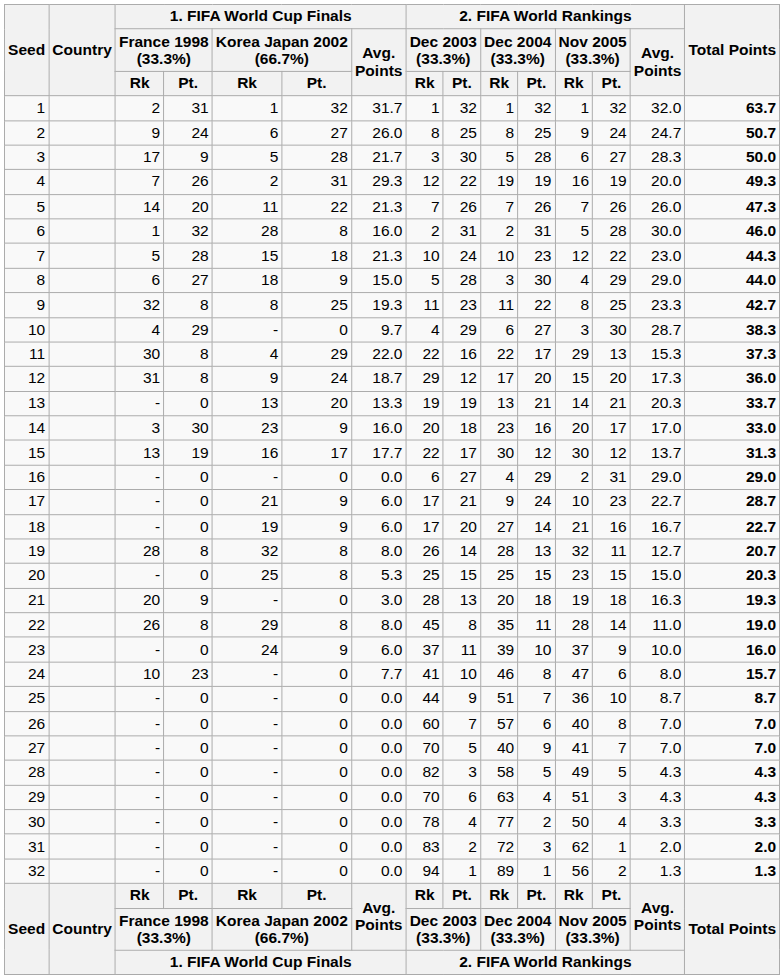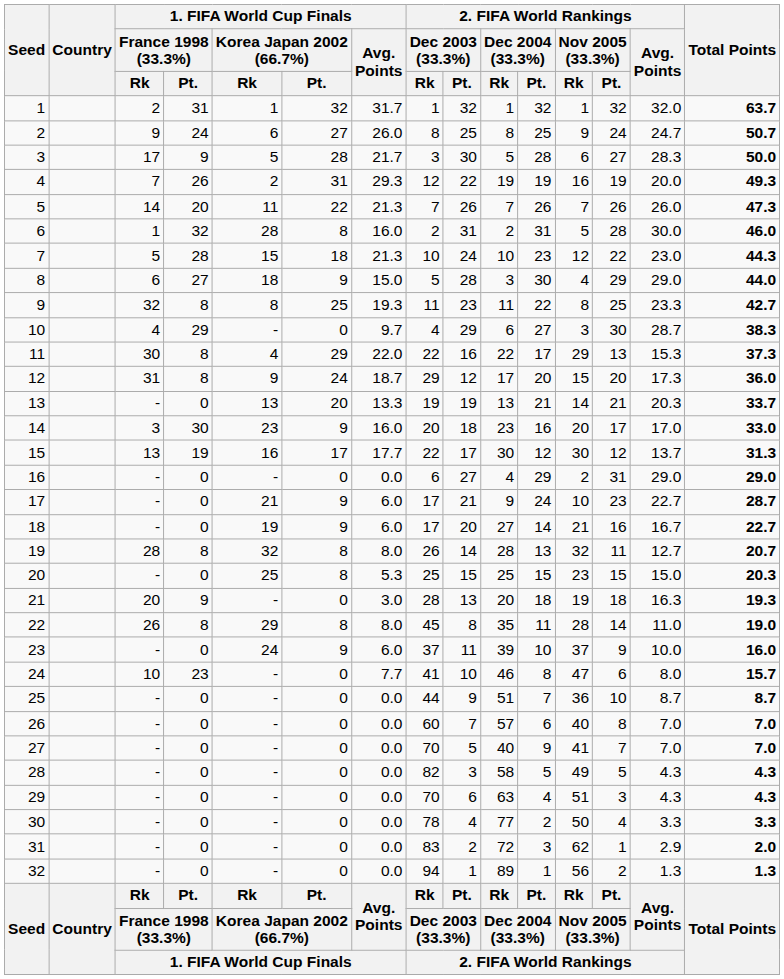(670, 846) 2.0 -> (670, 846) 2.9
